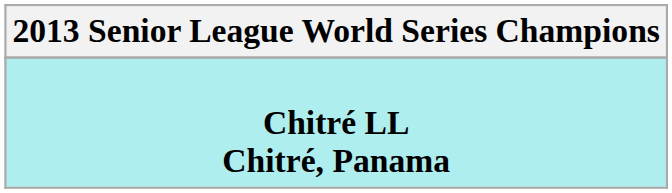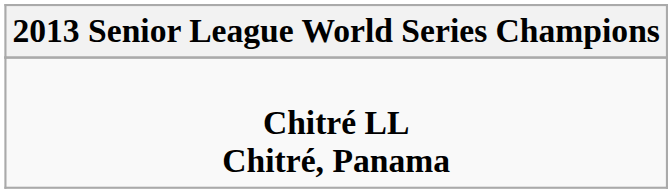(336, 141) paleturquoise background -> (336, 141) no background
